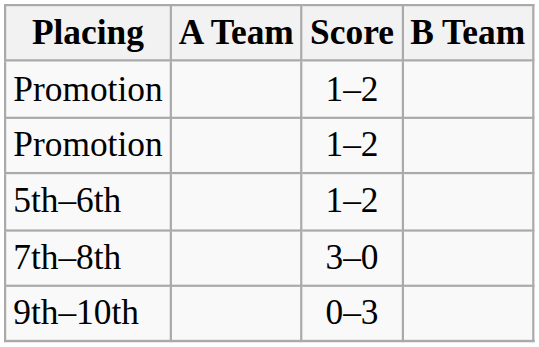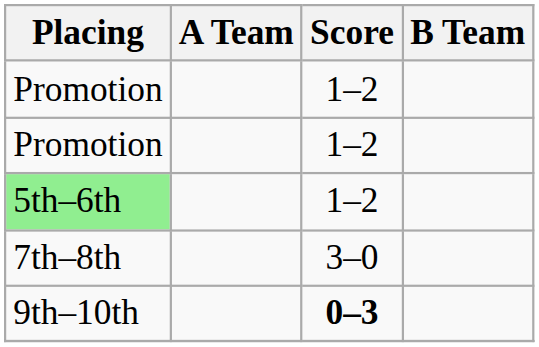(67, 200) no background -> (67, 200) lightgreen background
(352, 312) normal -> (352, 312) bold
